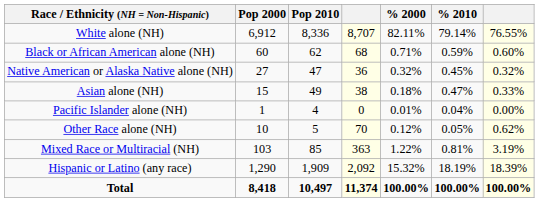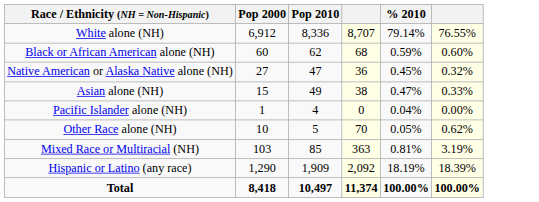- column: (406, 14)
